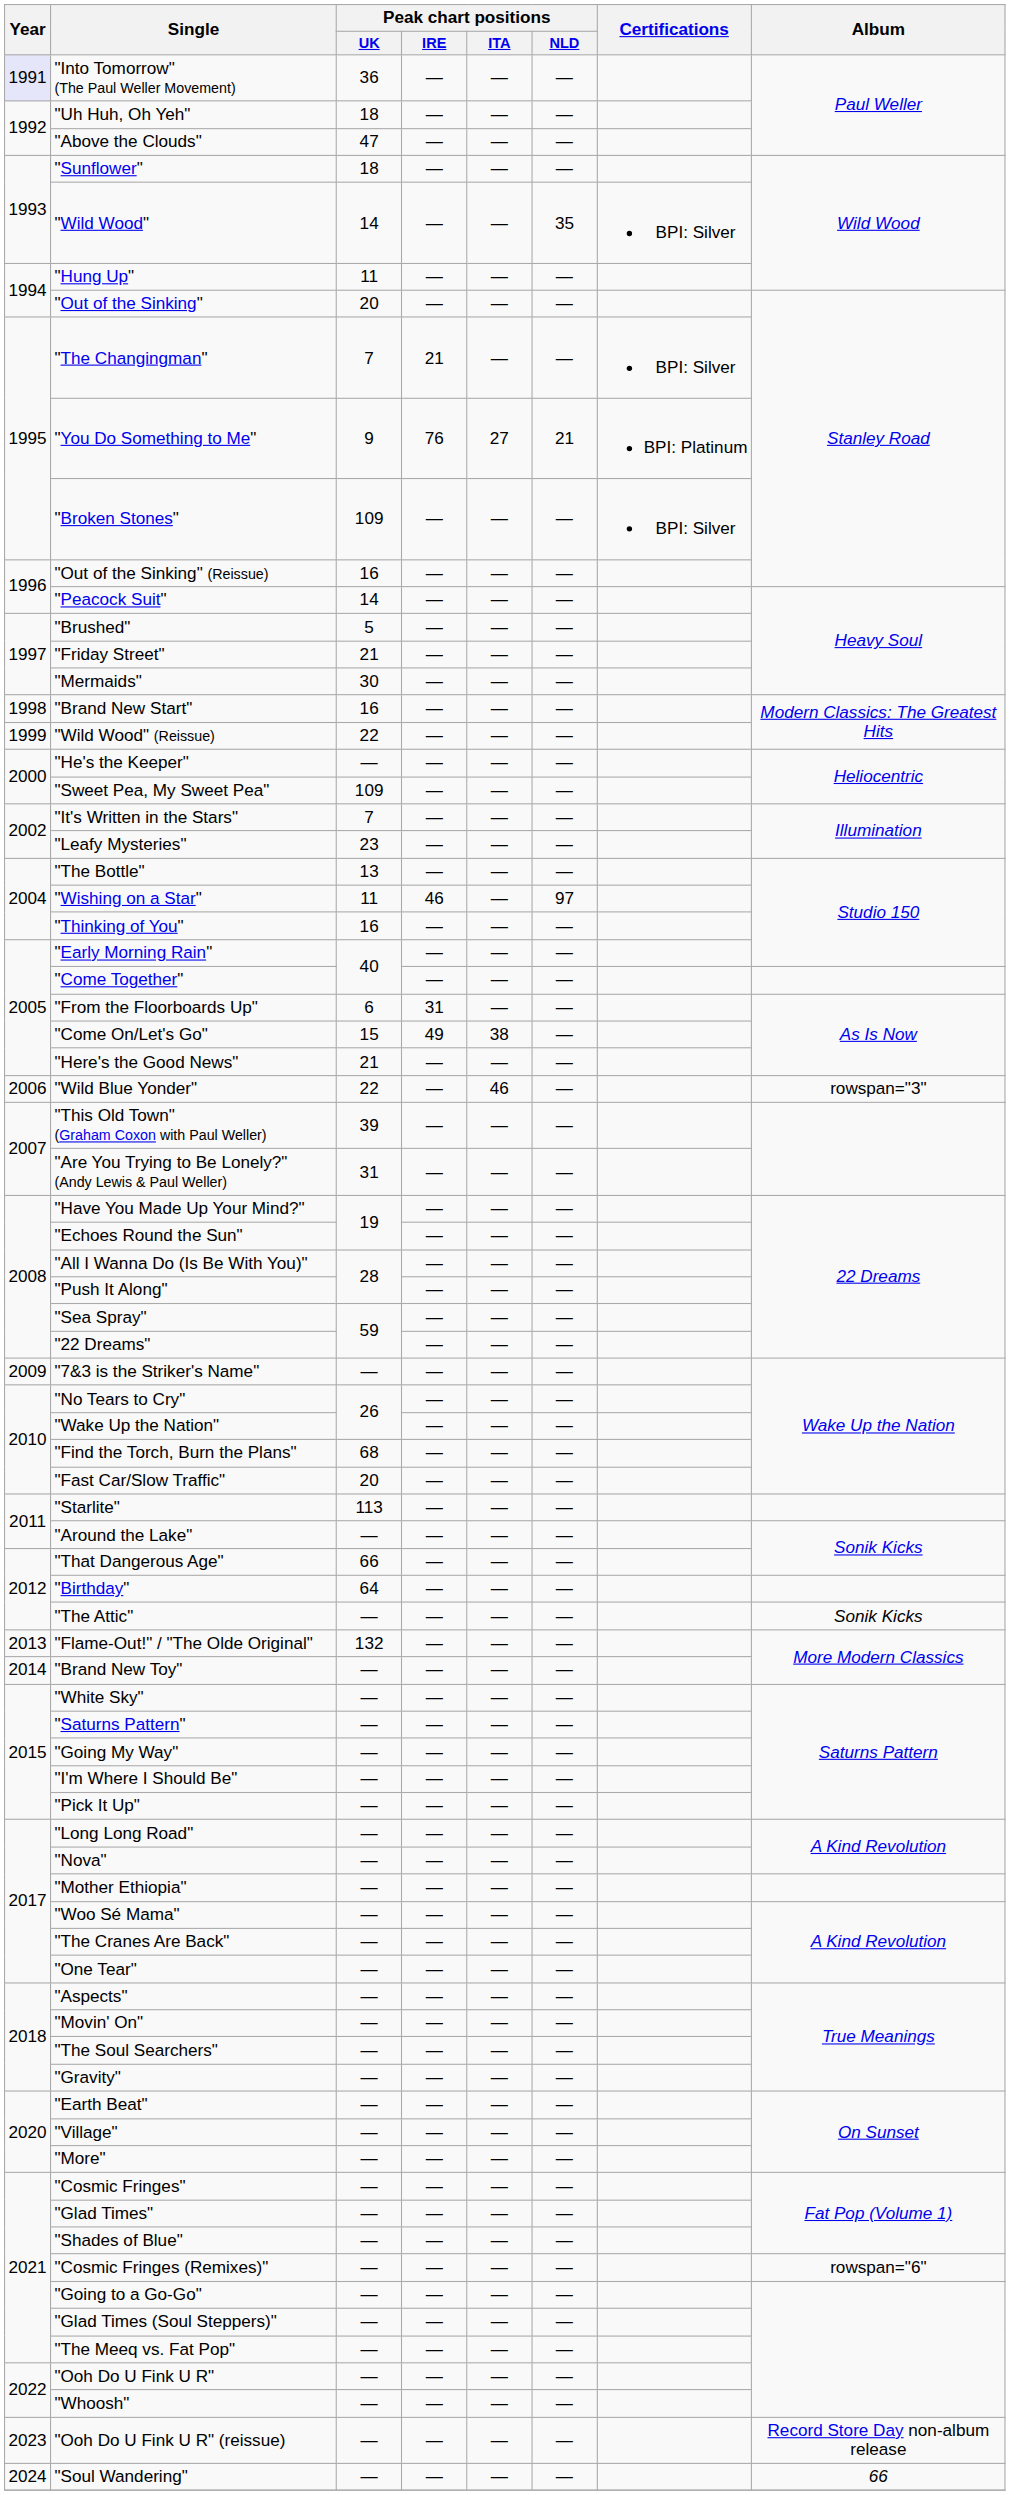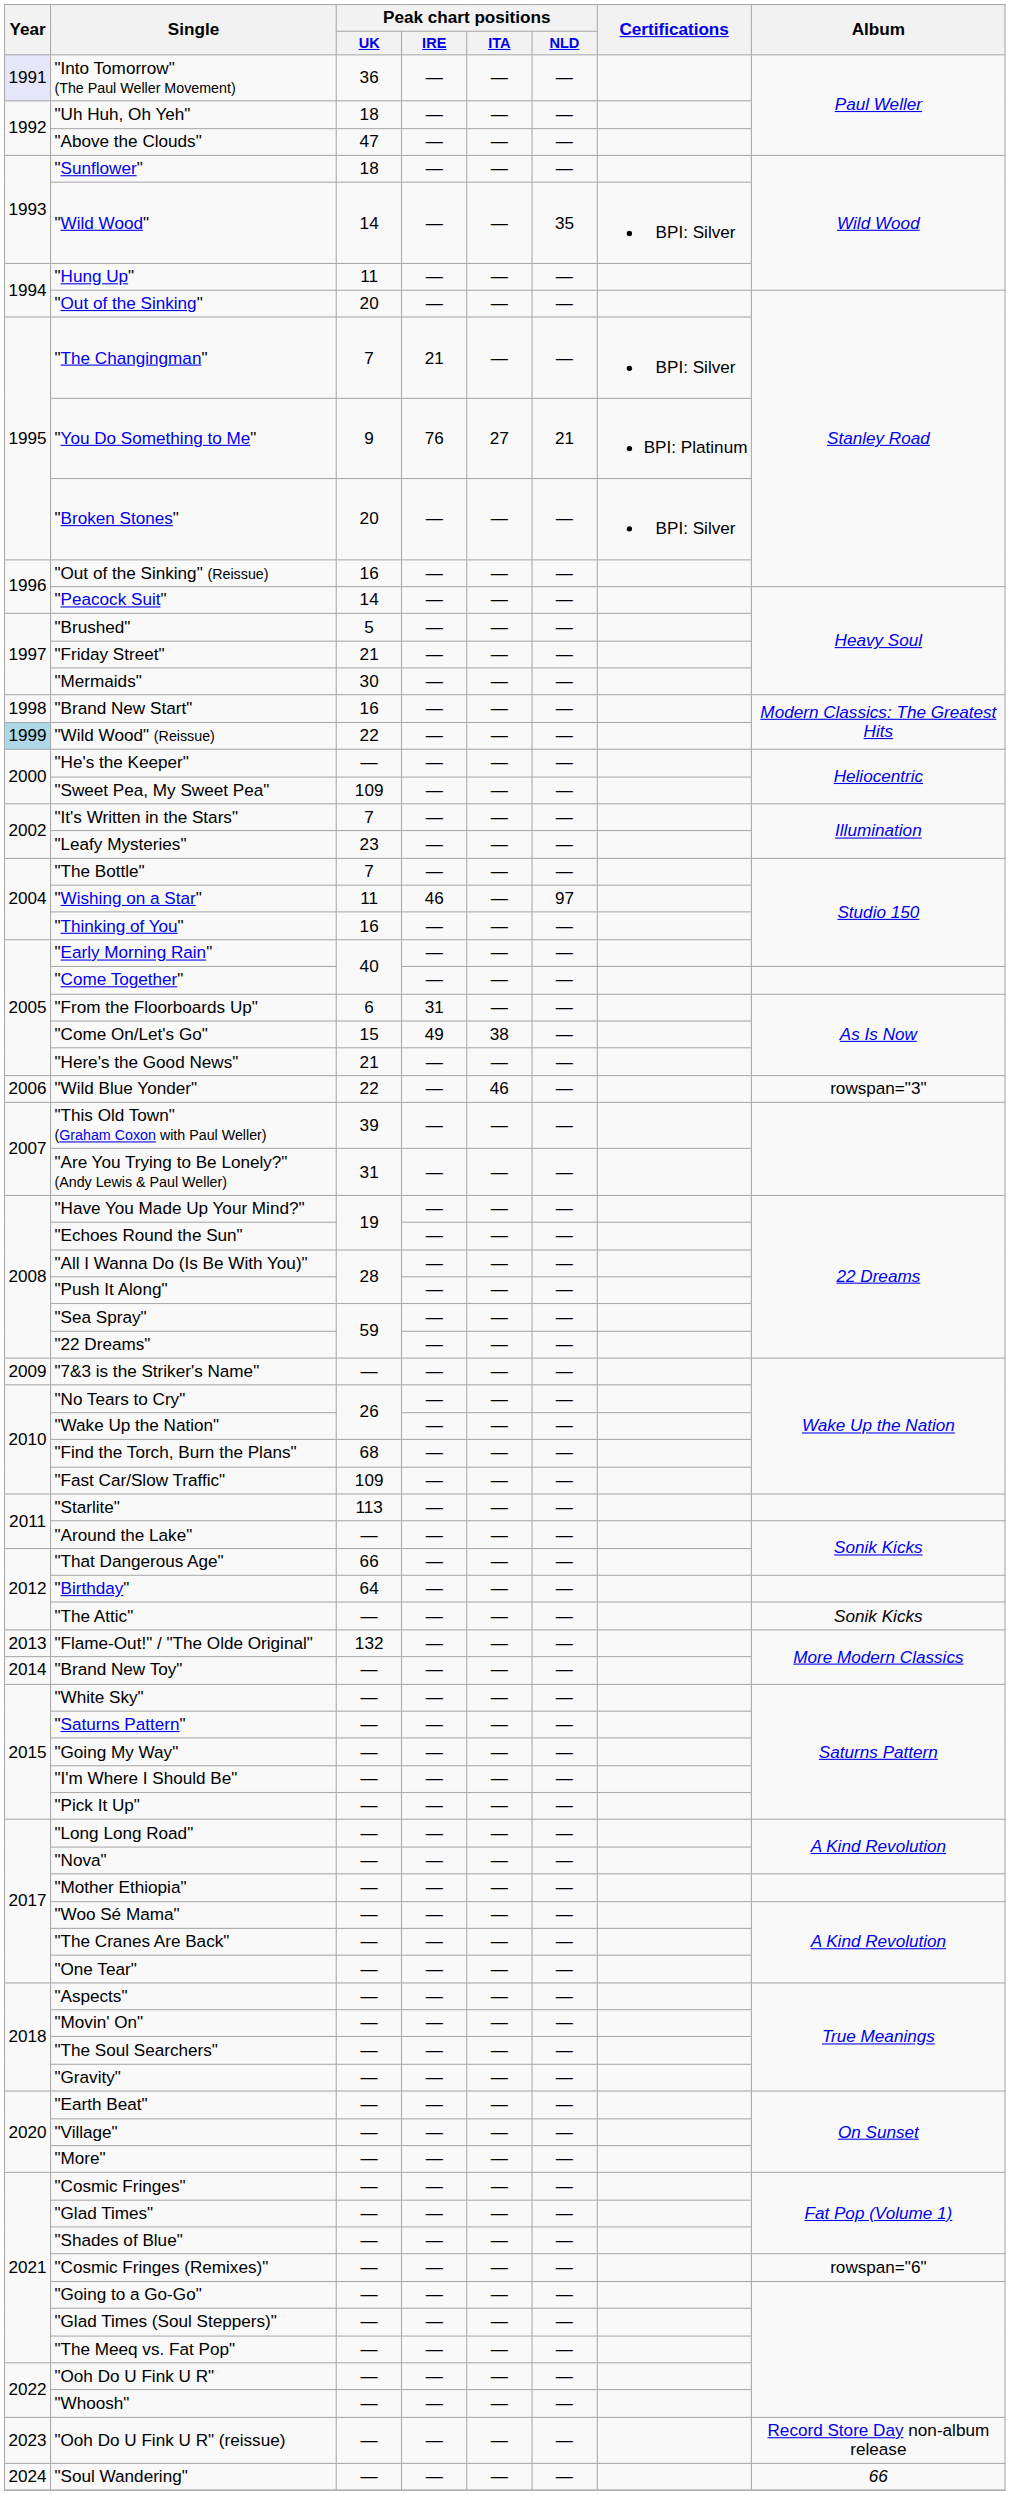(369, 519) 109 -> (369, 519) 20
(28, 735) no background -> (28, 735) lightblue background
(369, 871) 13 -> (369, 871) 7
(369, 1480) 20 -> (369, 1480) 109
